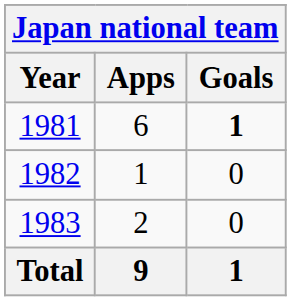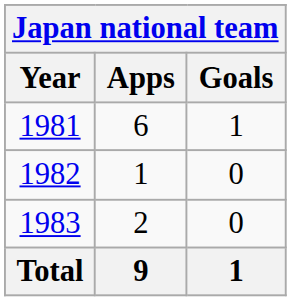(236, 125) bold -> (236, 125) normal
